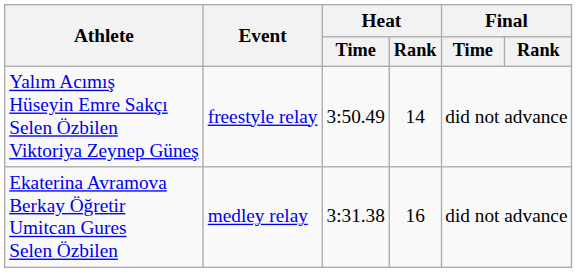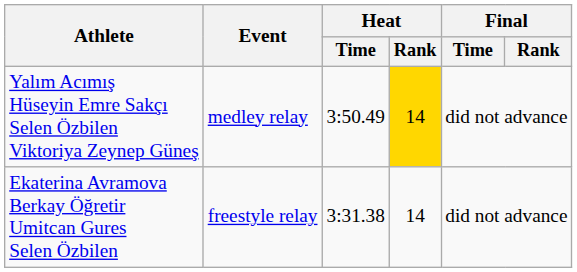(263, 116) freestyle relay -> (258, 116) medley relay
(415, 116) no background -> (415, 116) gold background
(258, 217) medley relay -> (263, 217) freestyle relay
(415, 217) 16 -> (415, 217) 14
